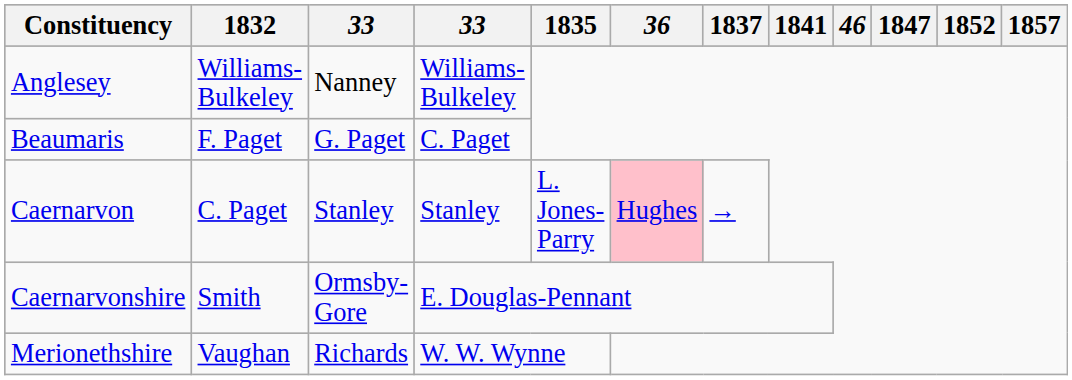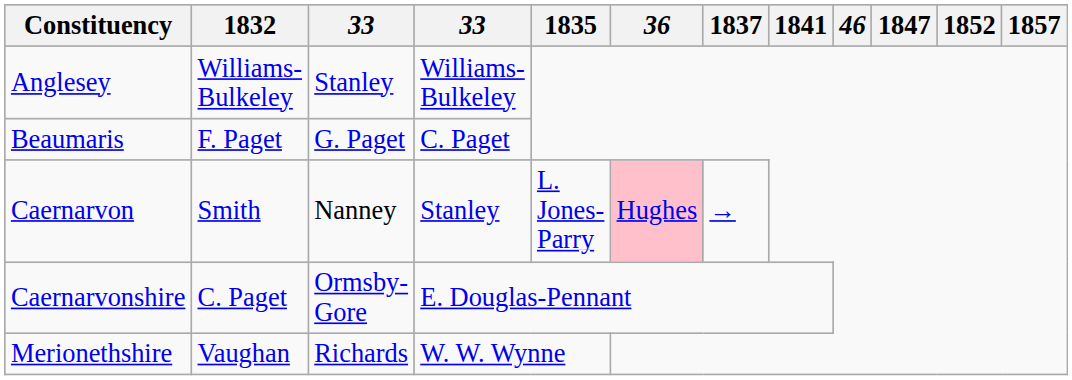(355, 82) Nanney -> (354, 82) Stanley
(242, 210) C. Paget -> (229, 210) Smith
(354, 210) Stanley -> (355, 210) Nanney
(229, 296) Smith -> (242, 296) C. Paget
